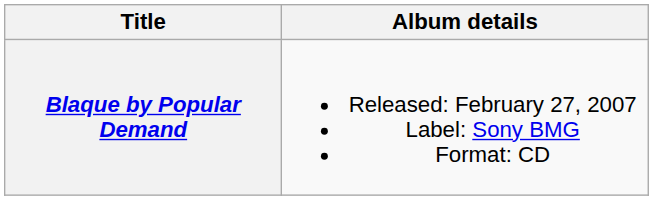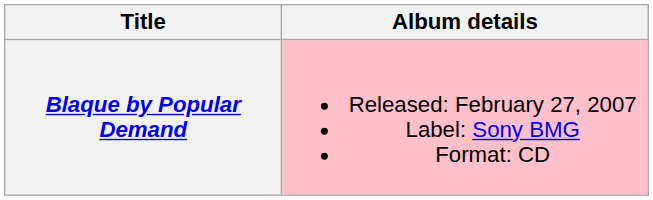(465, 130) no background -> (465, 130) pink background
